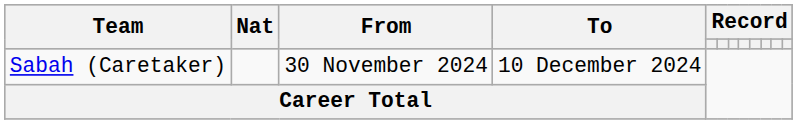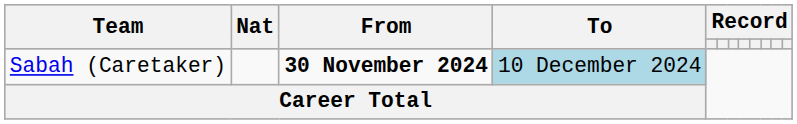(386, 67) normal -> (386, 67) bold
(600, 67) no background -> (600, 67) lightblue background
